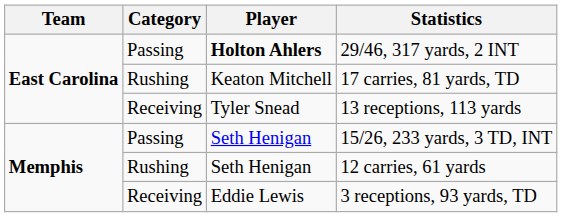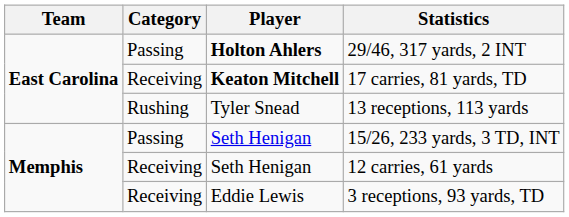(158, 78) Rushing -> (165, 78) Receiving
(271, 78) normal -> (275, 78) bold
(165, 108) Receiving -> (158, 108) Rushing
(158, 166) Rushing -> (165, 166) Receiving
